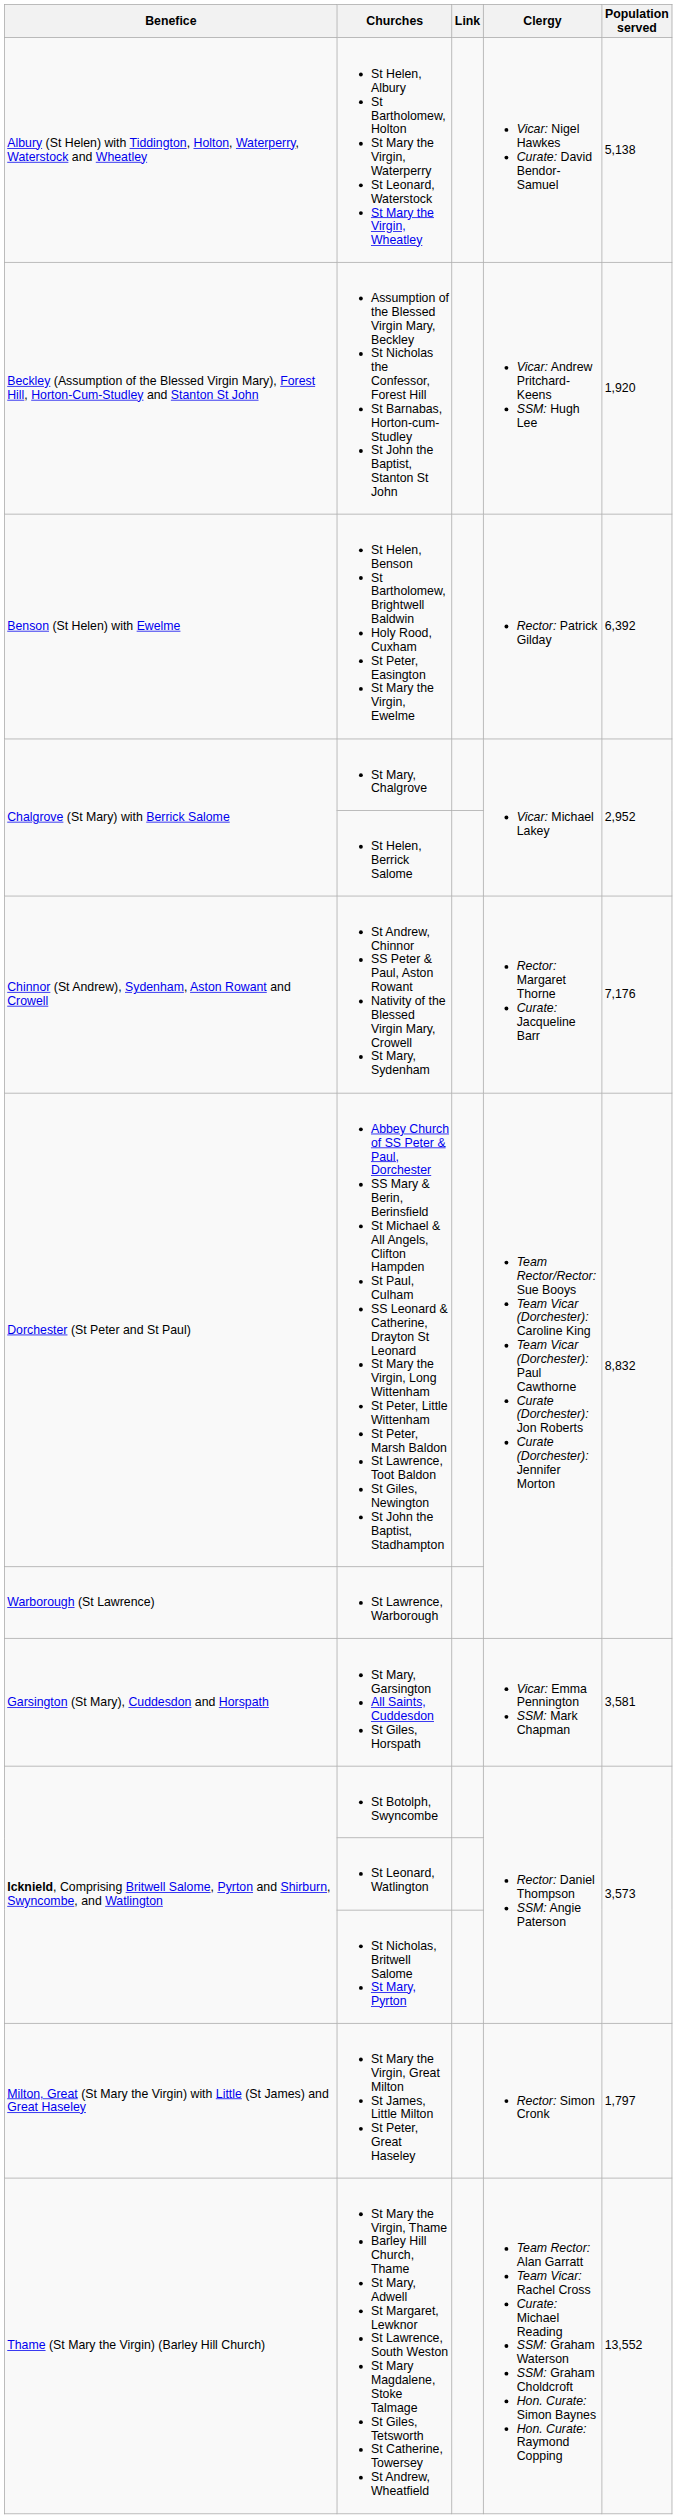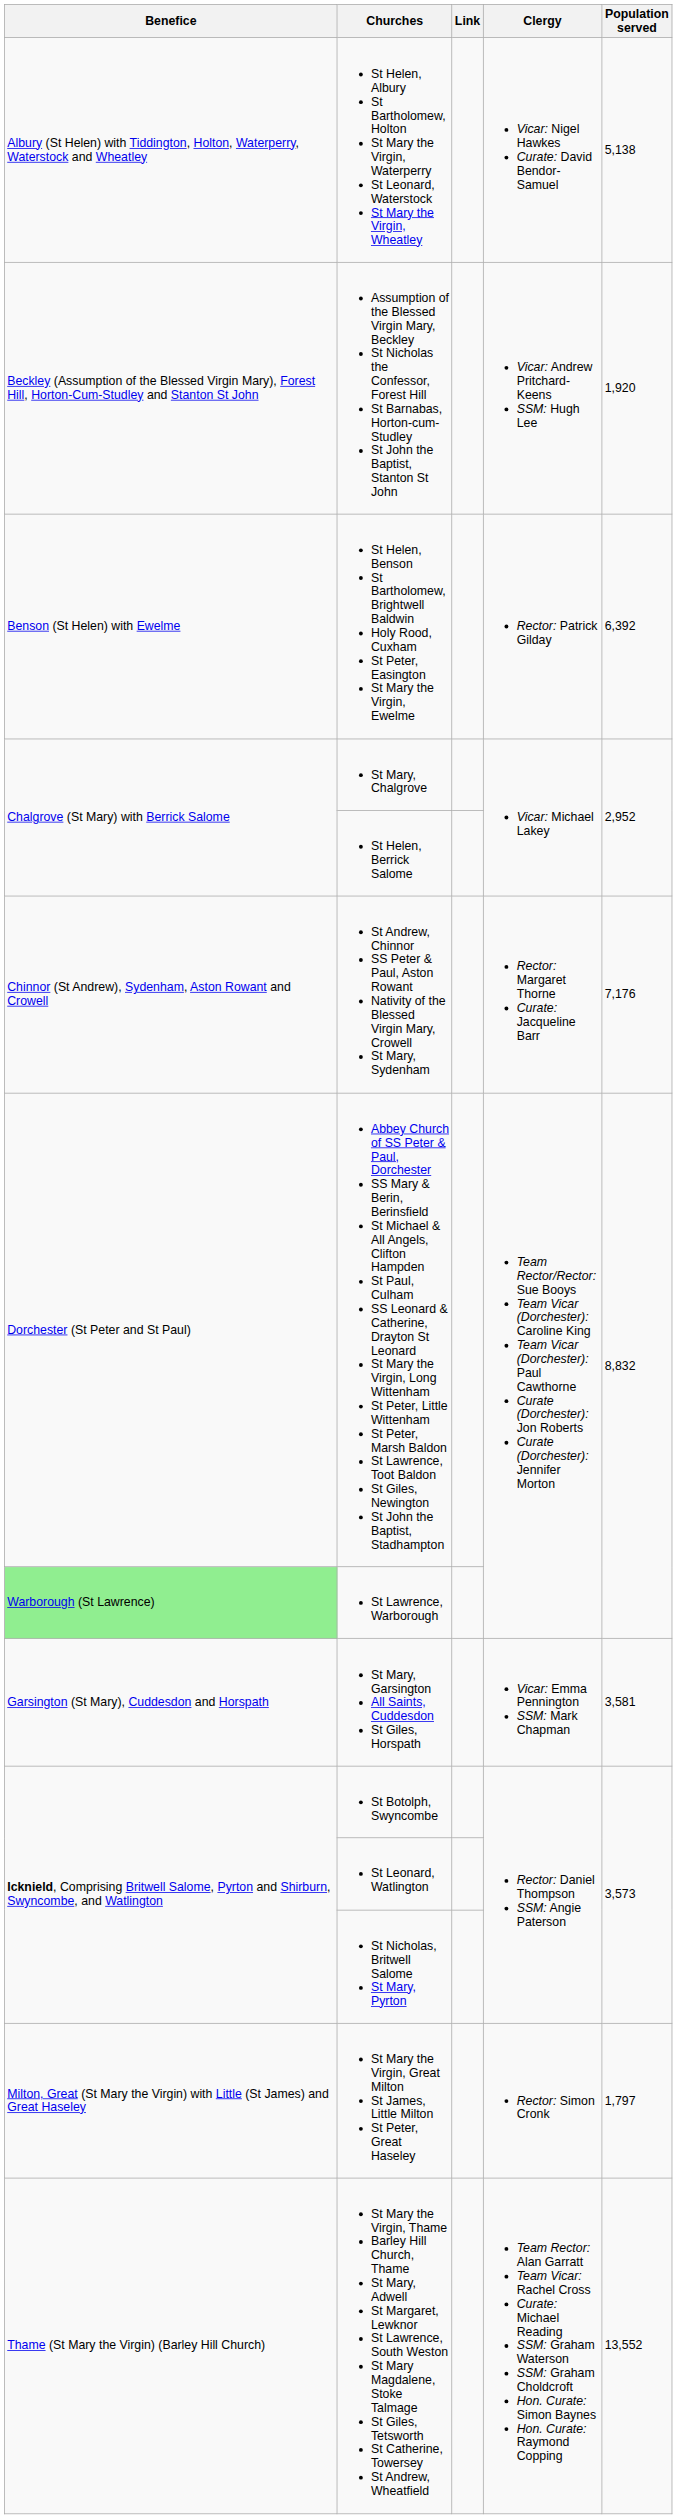(81, 1602) no background -> (81, 1602) lightgreen background
